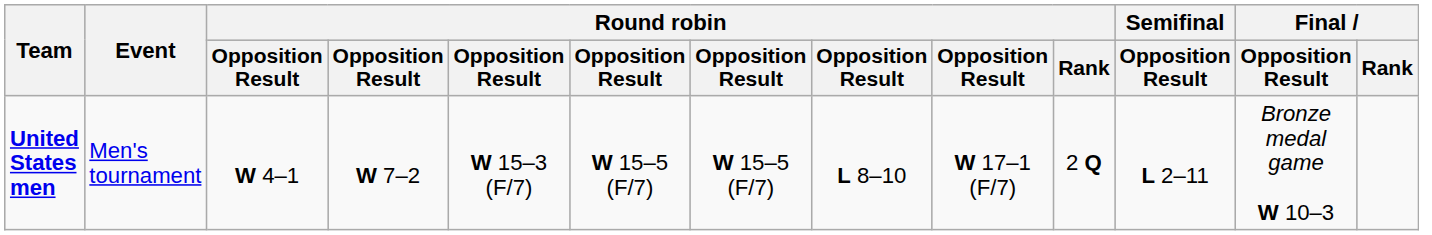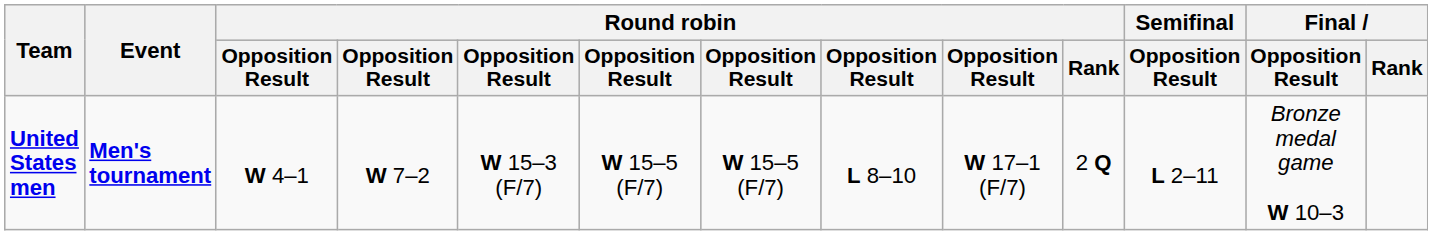(145, 163) normal -> (150, 163) bold
